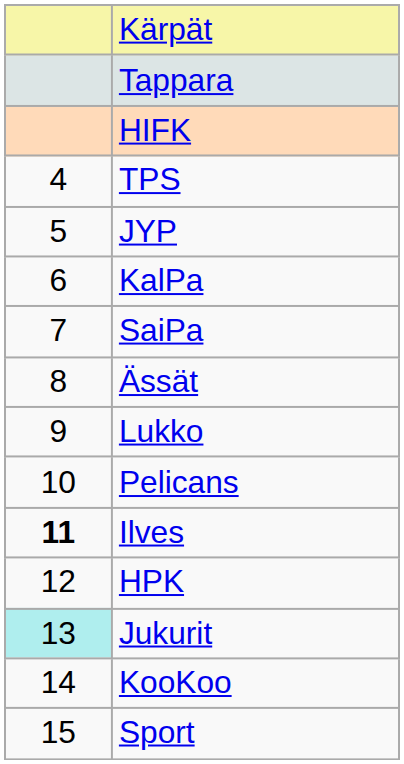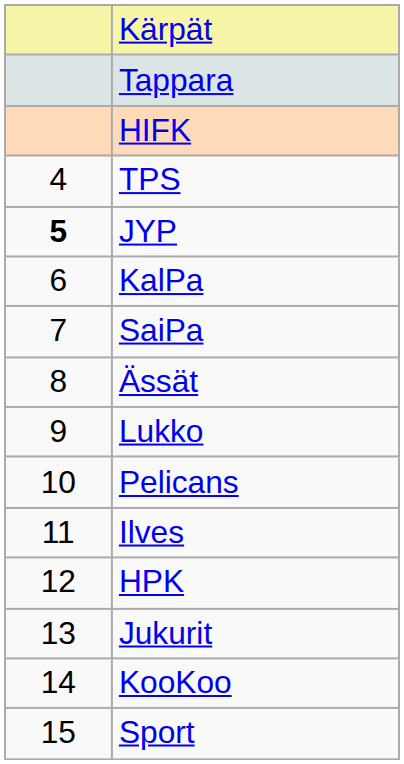(58, 230) normal -> (58, 230) bold
(58, 532) bold -> (58, 532) normal
(58, 632) paleturquoise background -> (58, 632) no background
